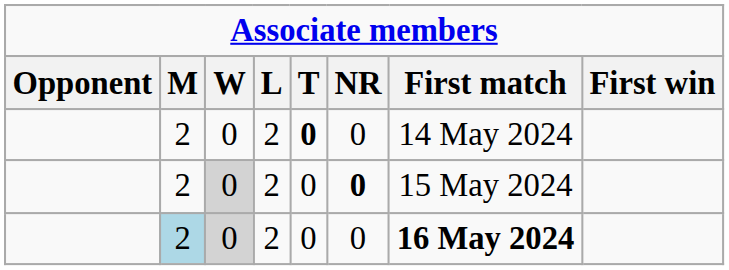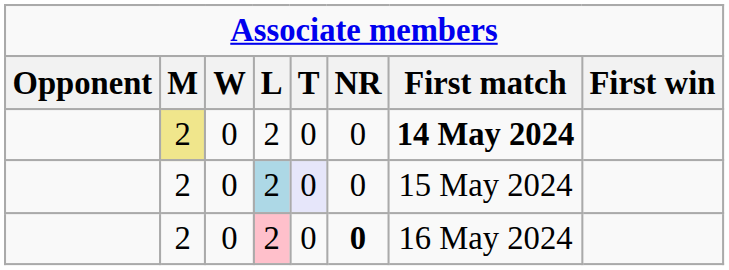(183, 133) no background -> (183, 133) khaki background
(309, 133) bold -> (309, 133) normal
(485, 133) normal -> (485, 133) bold
(229, 185) lightgrey background -> (229, 185) no background
(272, 185) no background -> (272, 185) lightblue background
(309, 185) no background -> (309, 185) lavender background
(358, 185) bold -> (358, 185) normal
(183, 237) lightblue background -> (183, 237) no background
(229, 237) lightgrey background -> (229, 237) no background
(272, 237) no background -> (272, 237) pink background
(358, 237) normal -> (358, 237) bold
(485, 237) bold -> (485, 237) normal
